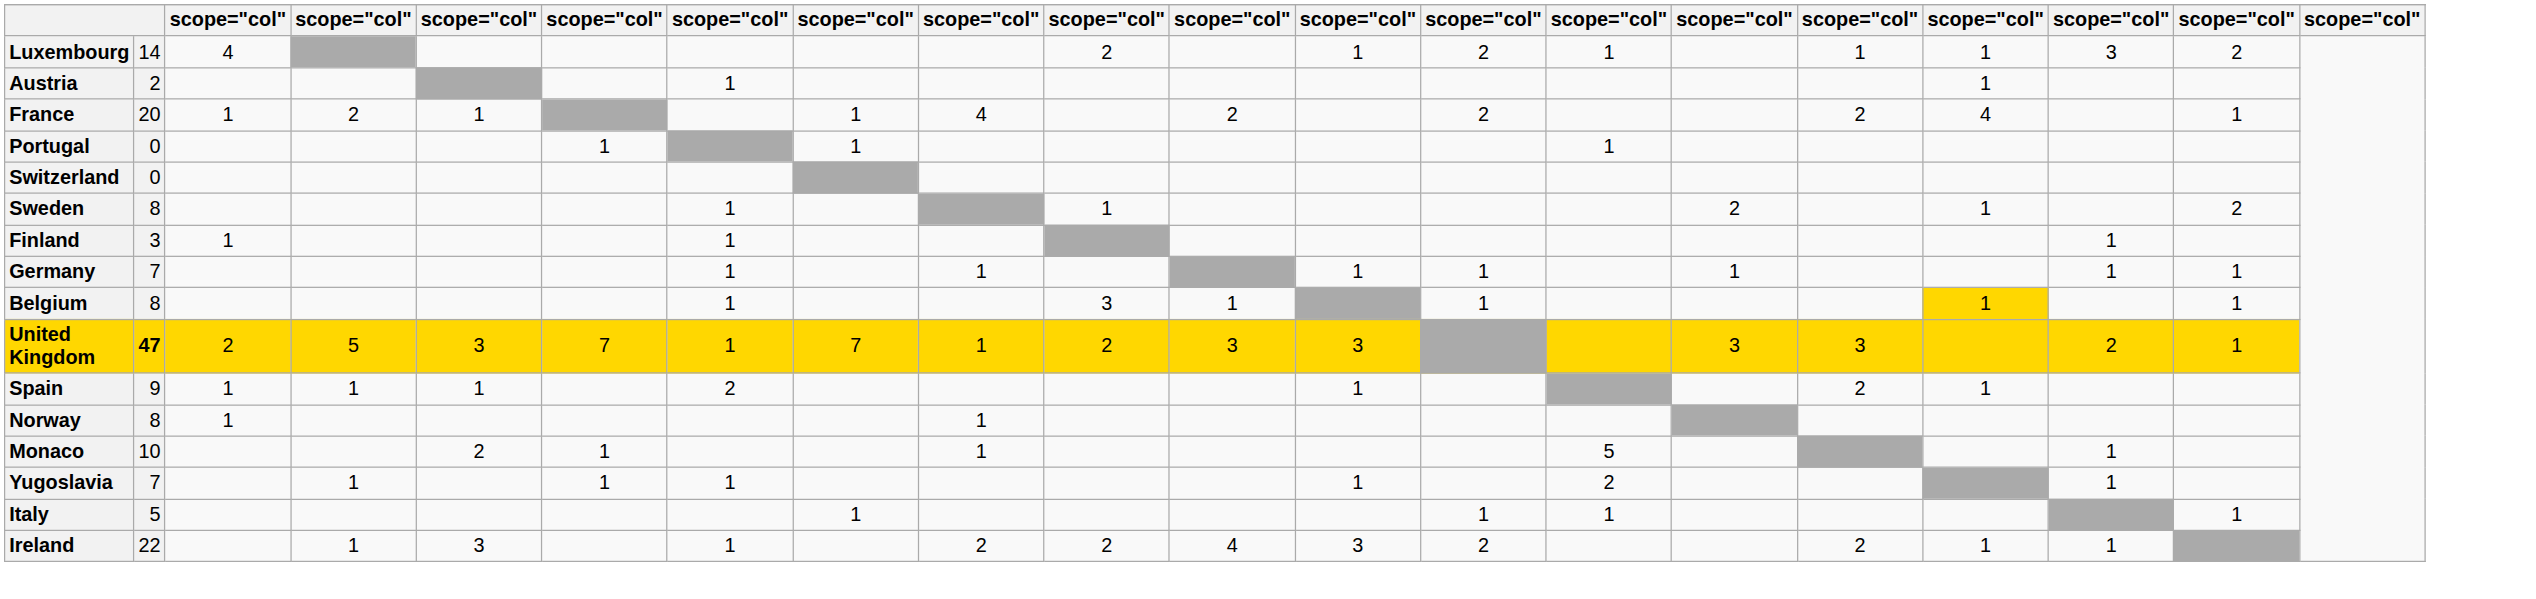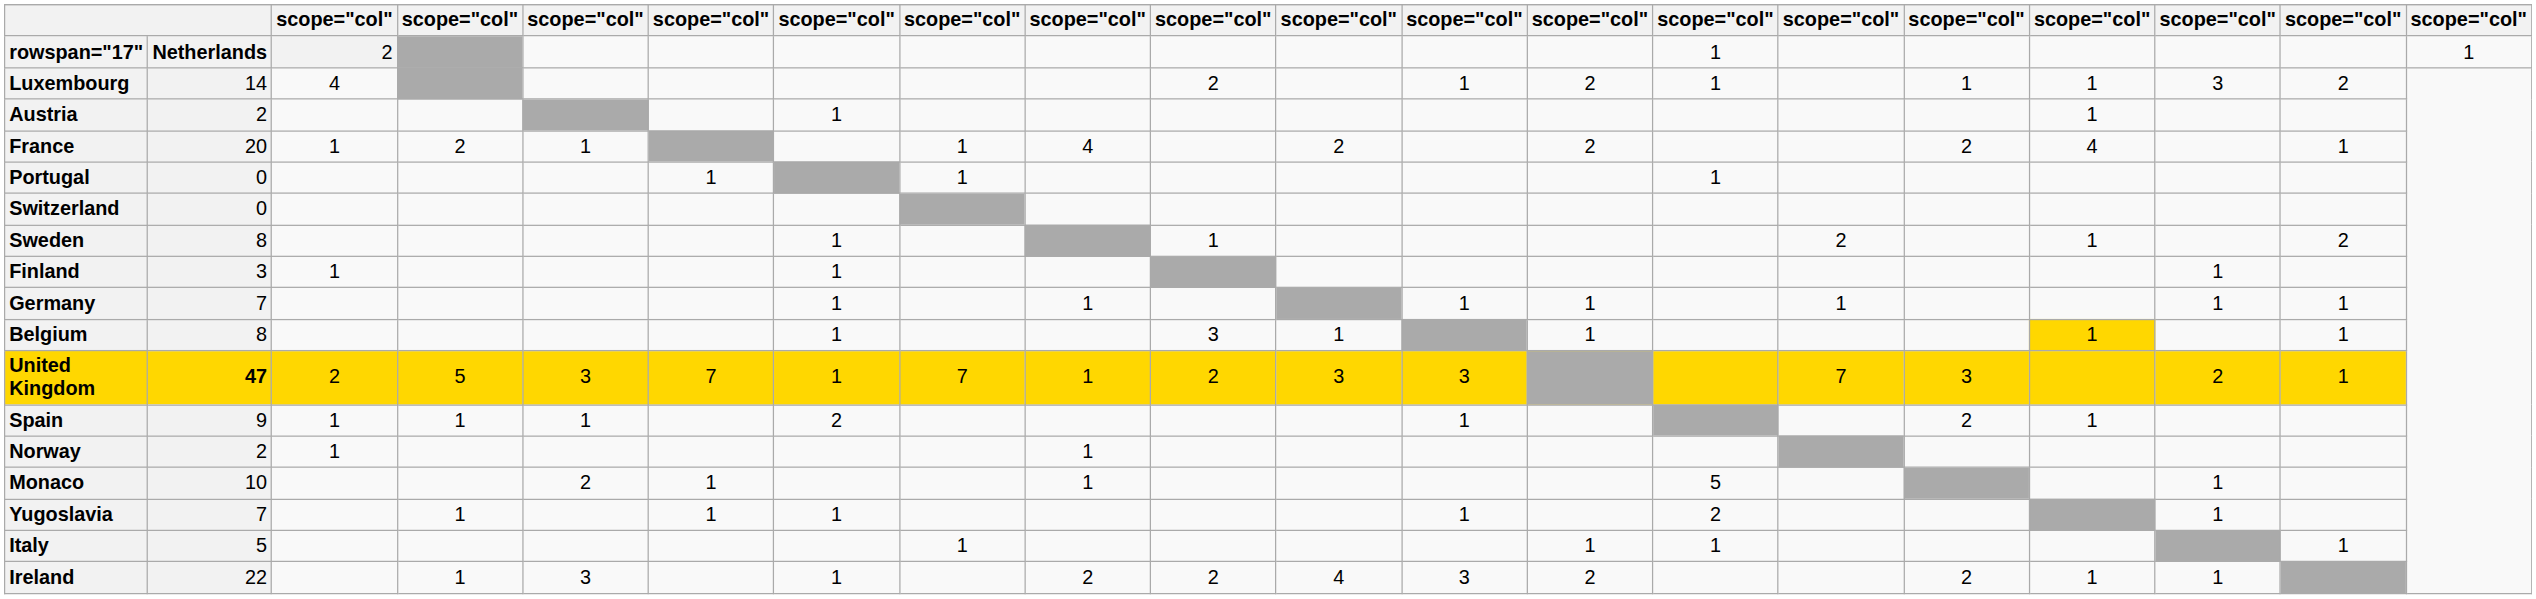+ row: (76, 51)
(1734, 346) 3 -> (1841, 377) 7
(155, 420) 8 -> (262, 451) 2
